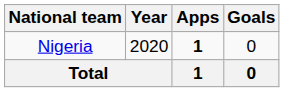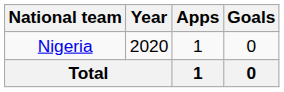(198, 45) bold -> (198, 45) normal
